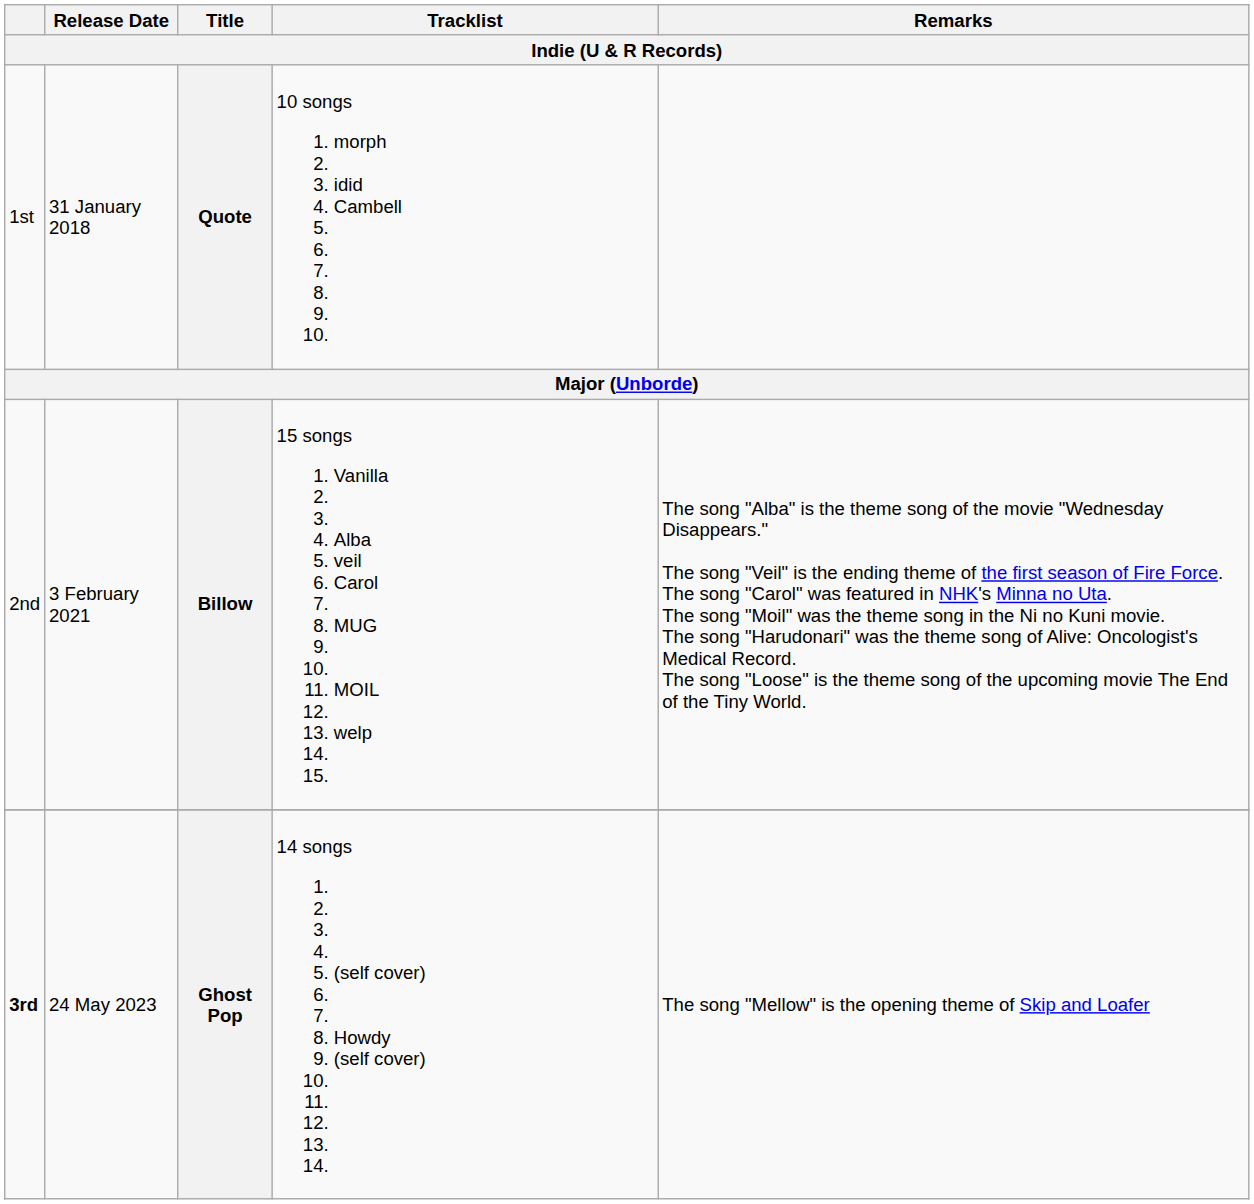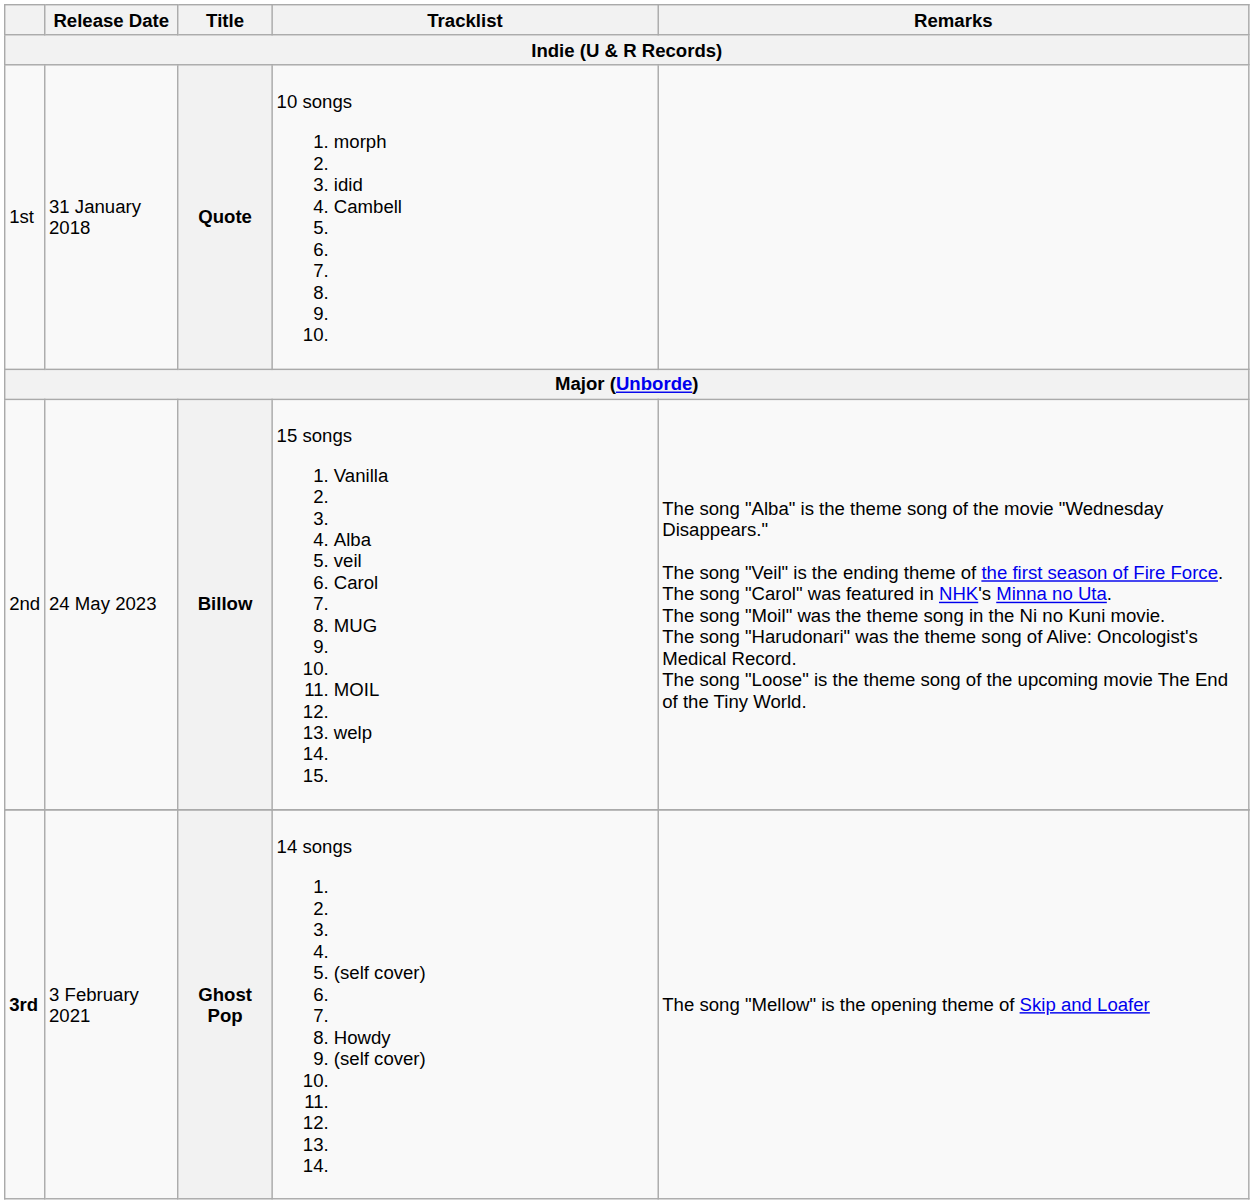(94, 604) 3 February 2021 -> (103, 604) 24 May 2023
(103, 1004) 24 May 2023 -> (94, 1004) 3 February 2021
